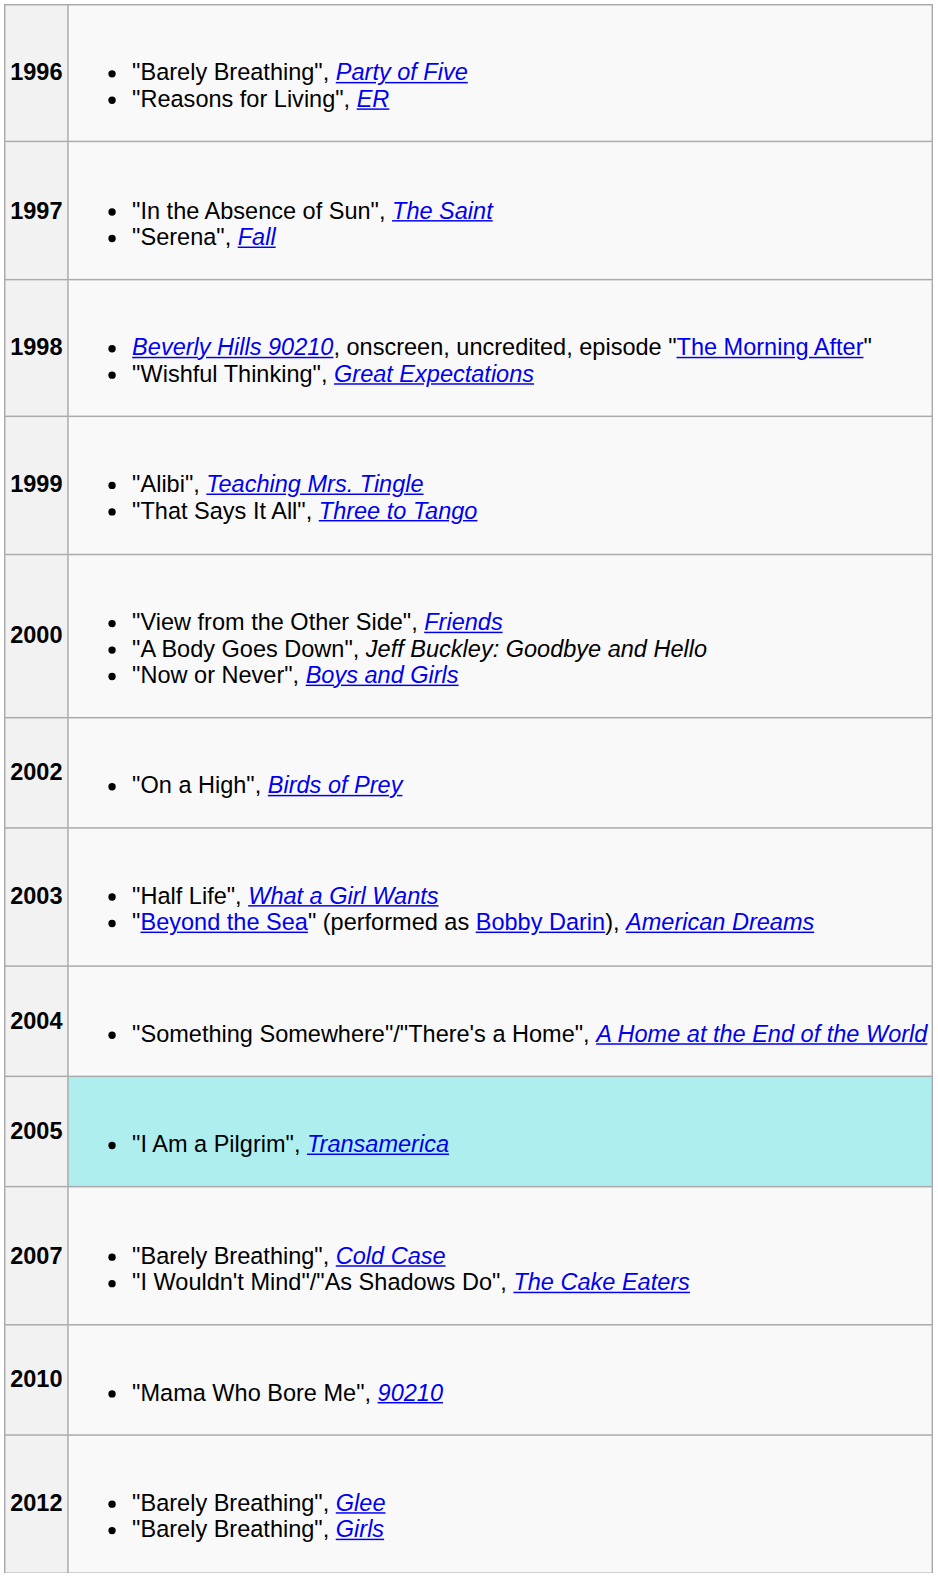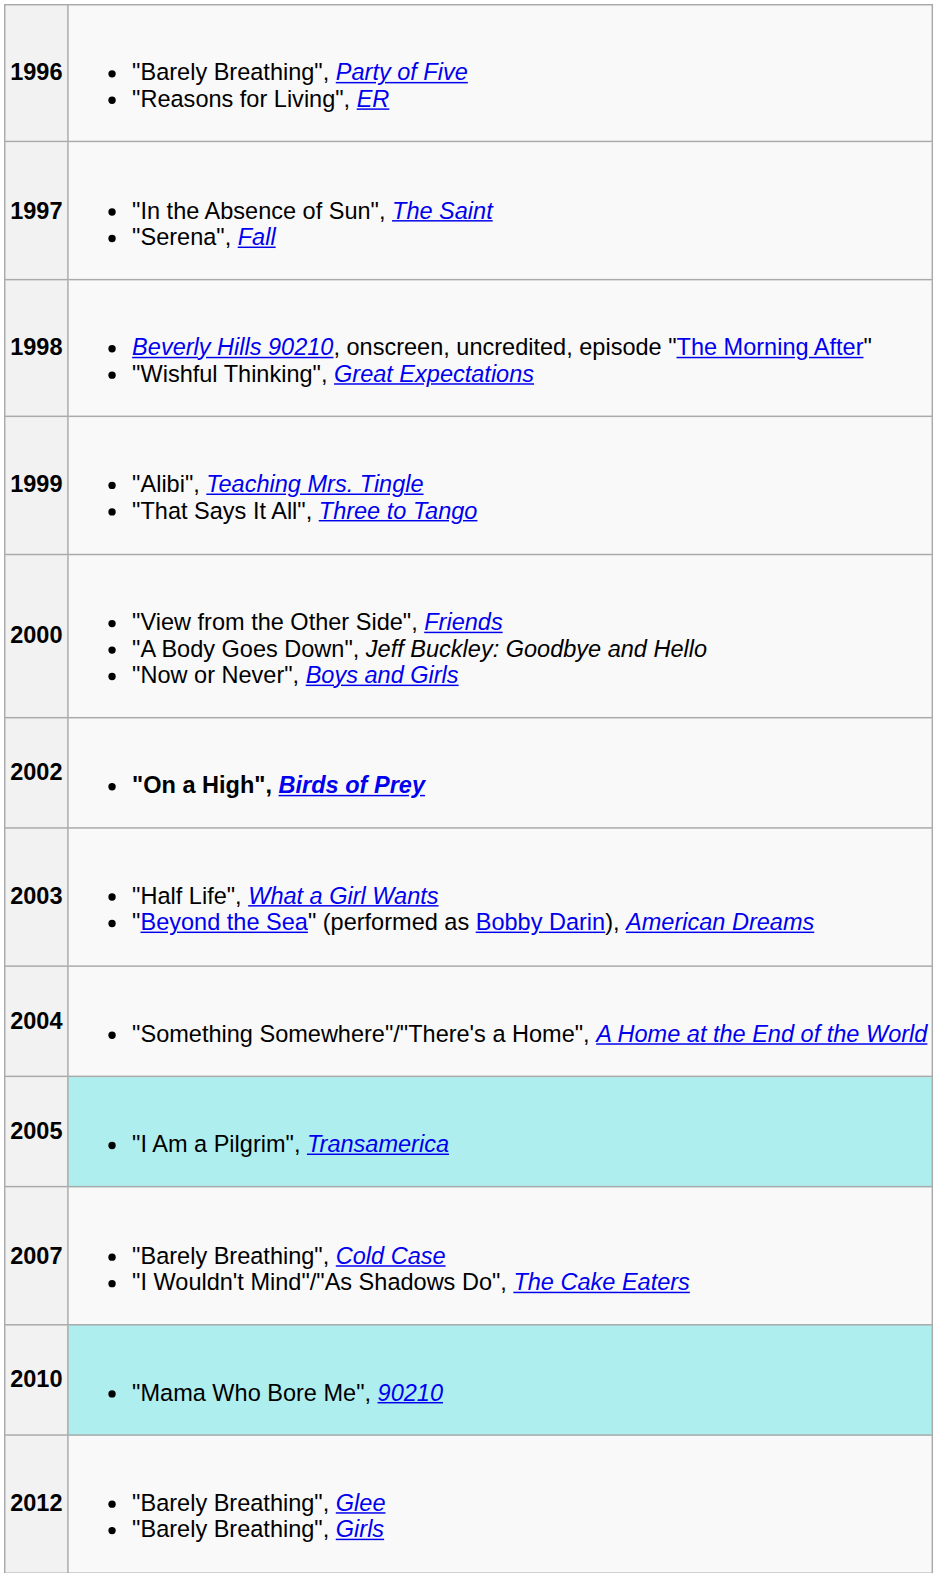(500, 786) normal -> (500, 786) bold
(500, 1393) no background -> (500, 1393) paleturquoise background
